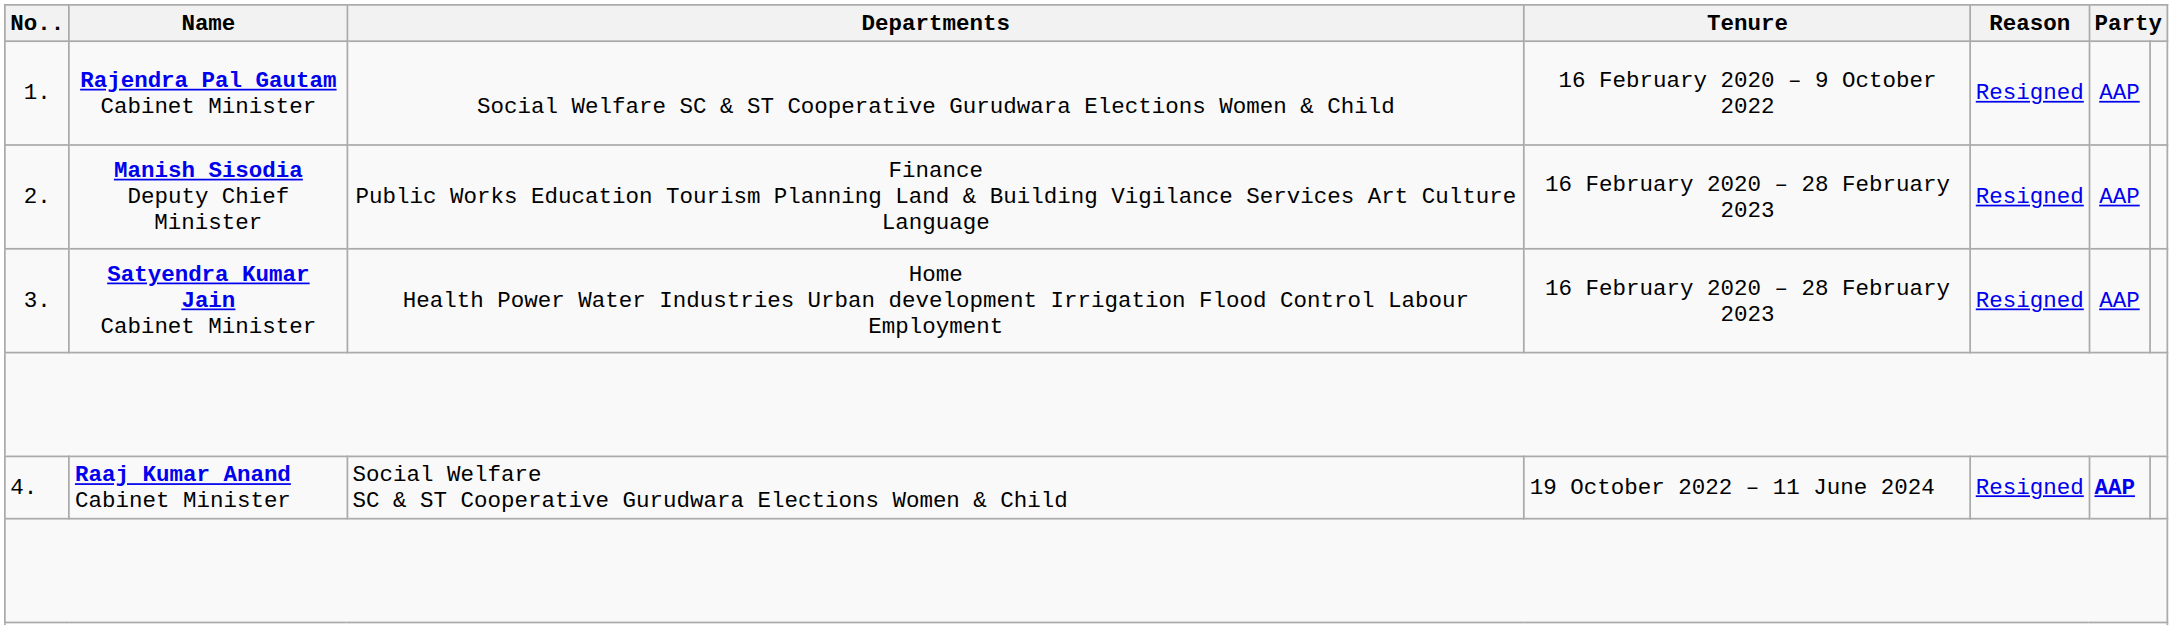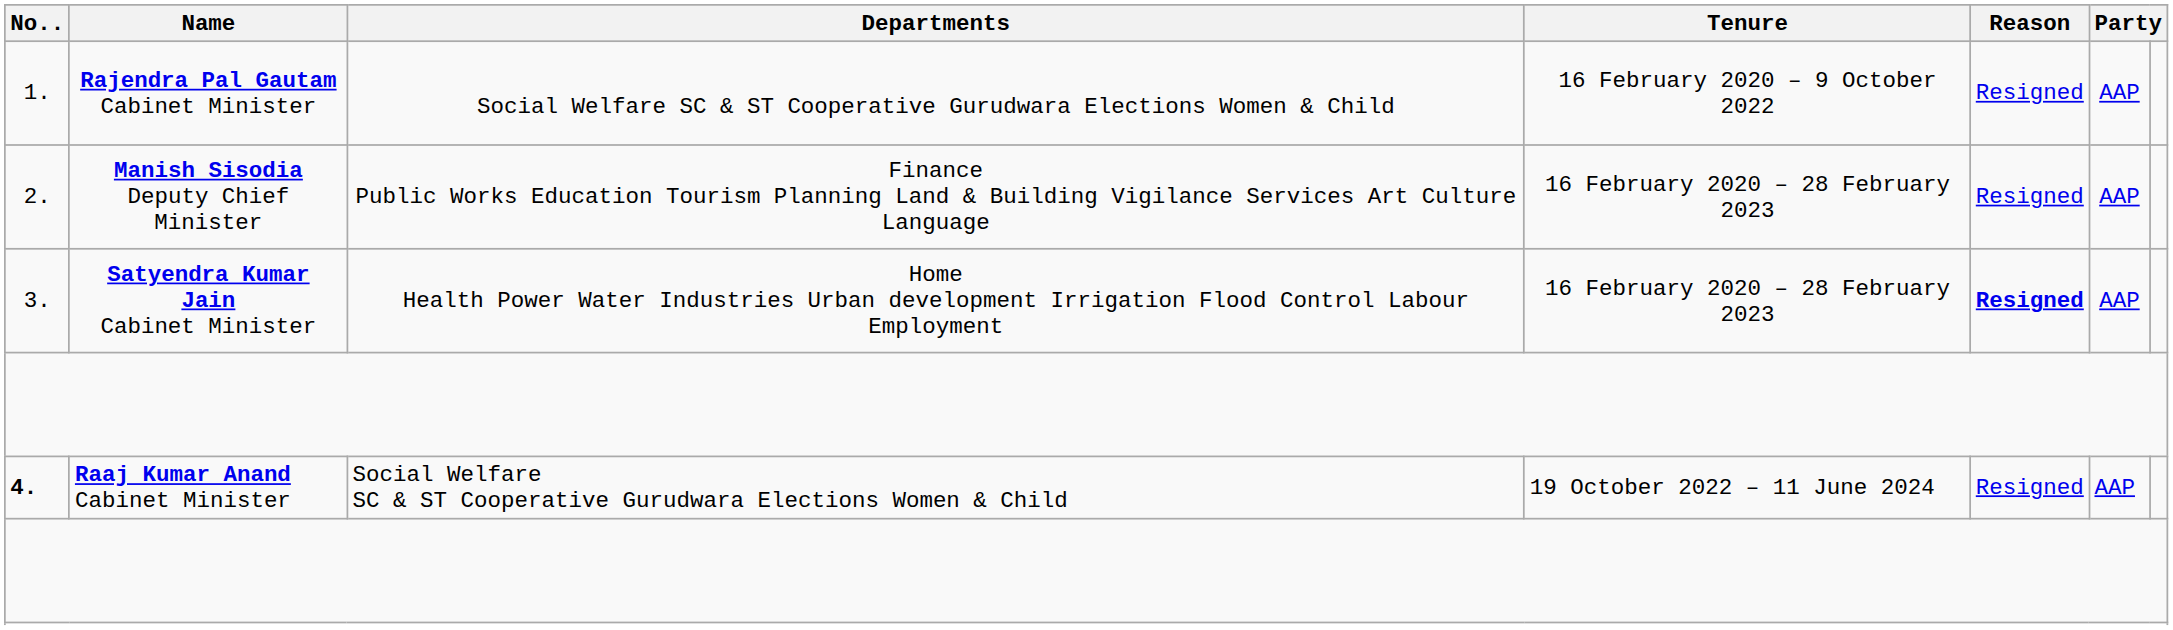(2030, 301) normal -> (2030, 301) bold
(24, 488) normal -> (24, 488) bold
(2115, 488) bold -> (2115, 488) normal
